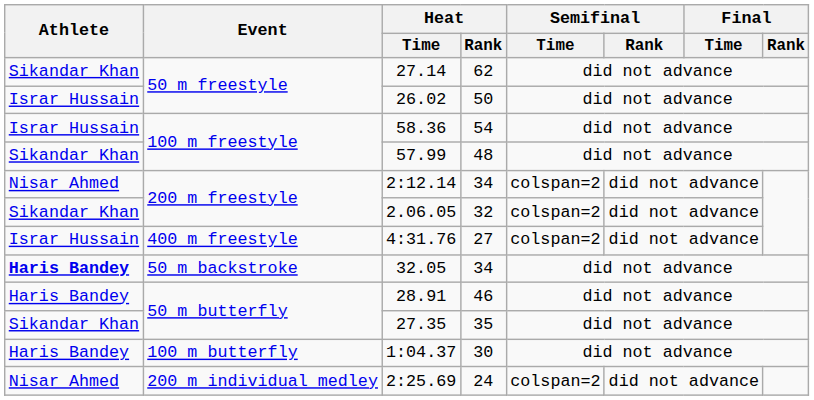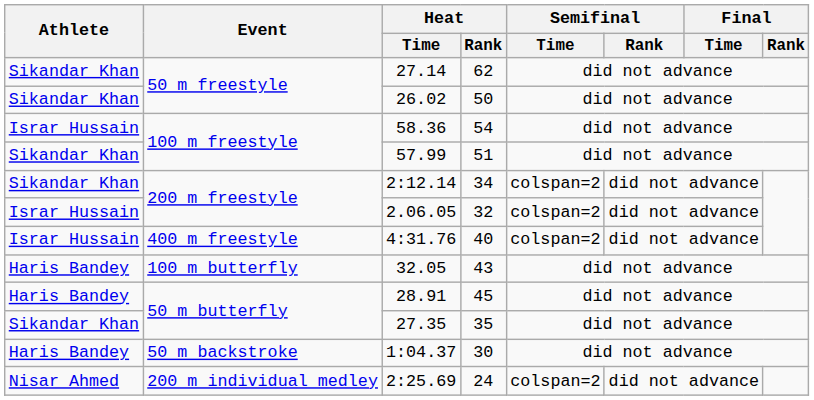(74, 100) Israr Hussain -> (74, 100) Sikandar Khan
(483, 156) 48 -> (483, 156) 51
(64, 184) Nisar Ahmed -> (74, 184) Sikandar Khan
(74, 212) Sikandar Khan -> (74, 212) Israr Hussain
(483, 240) 27 -> (483, 240) 40
(69, 268) bold -> (69, 268) normal
(222, 268) 50 m backstroke -> (222, 268) 100 m butterfly
(483, 268) 34 -> (483, 268) 43
(483, 296) 46 -> (483, 296) 45
(222, 353) 100 m butterfly -> (222, 353) 50 m backstroke
